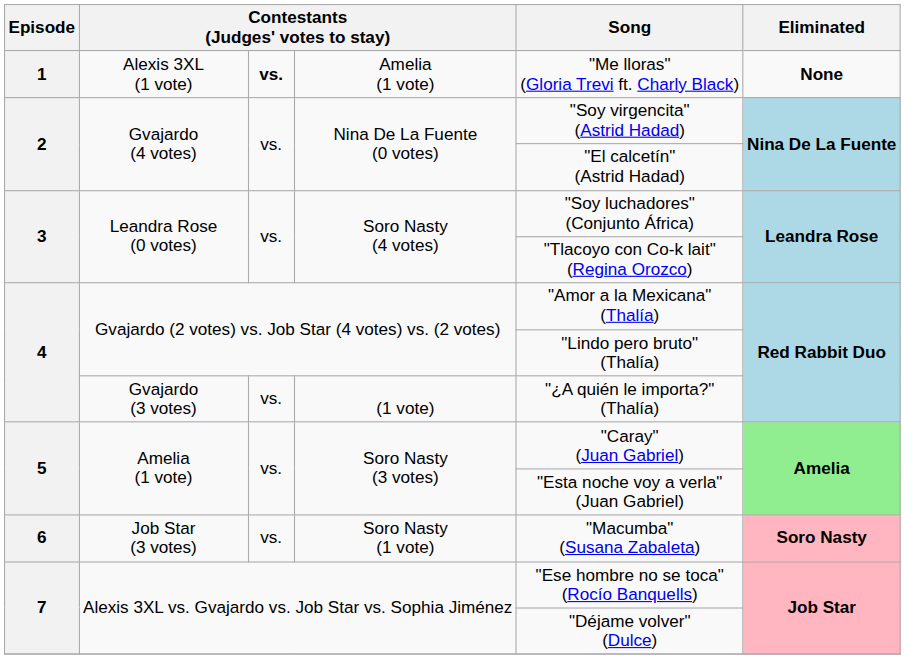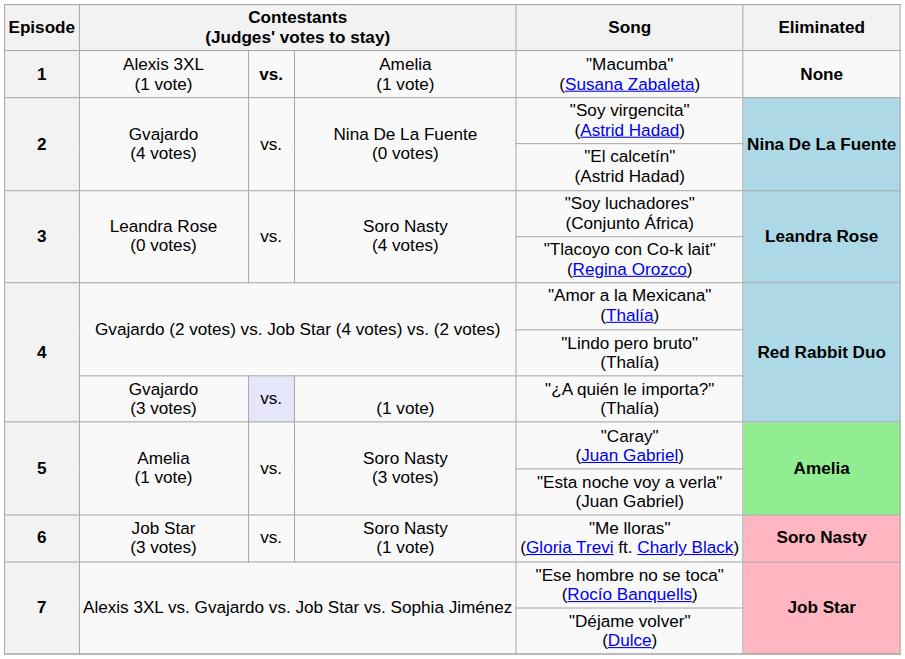(630, 74) "Me lloras" (Gloria Trevi ft. Charly Black) -> (630, 74) "Macumba" (Susana Zabaleta)
(271, 398) no background -> (271, 398) lavender background
(630, 538) "Macumba" (Susana Zabaleta) -> (630, 538) "Me lloras" (Gloria Trevi ft. Charly Black)
